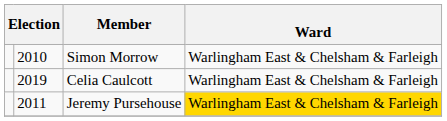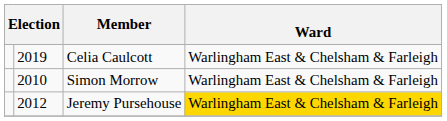rows swapped: (113, 56) <-> (110, 80)
(32, 103) 2011 -> (32, 103) 2012
